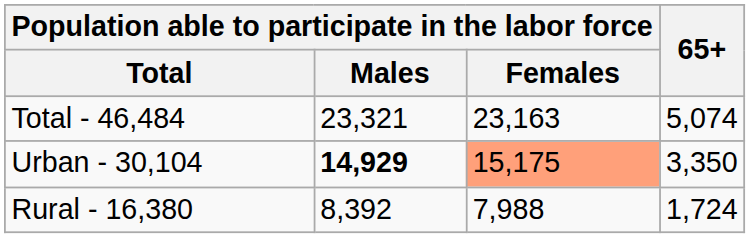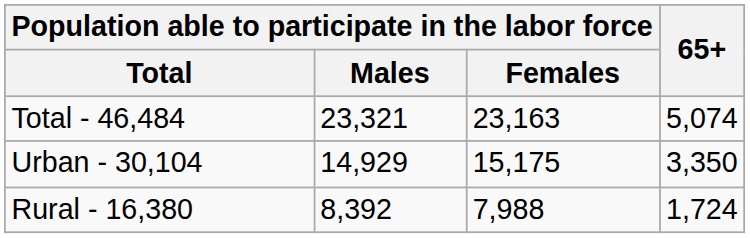(364, 163) bold -> (364, 163) normal
(516, 163) lightsalmon background -> (516, 163) no background
